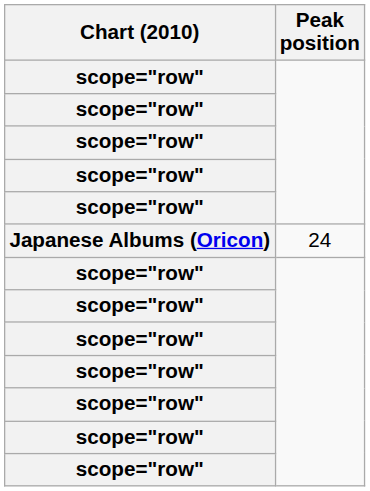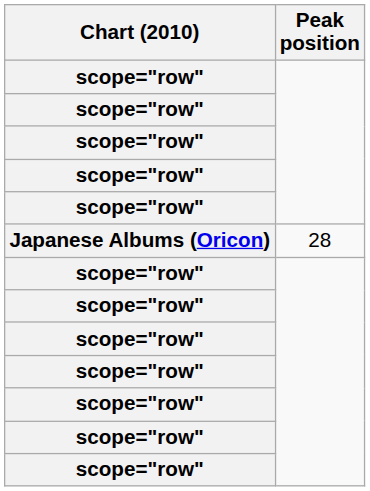(320, 240) 24 -> (320, 240) 28
